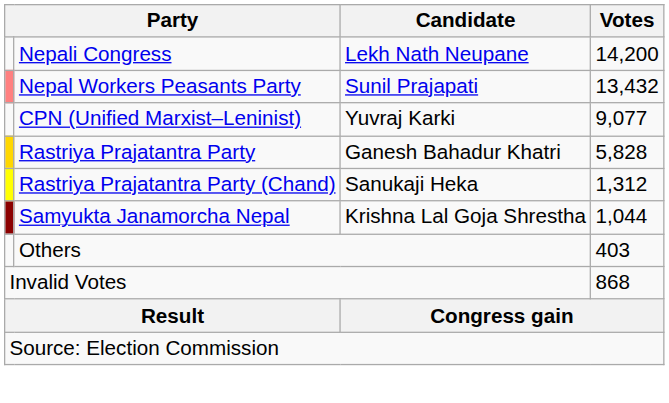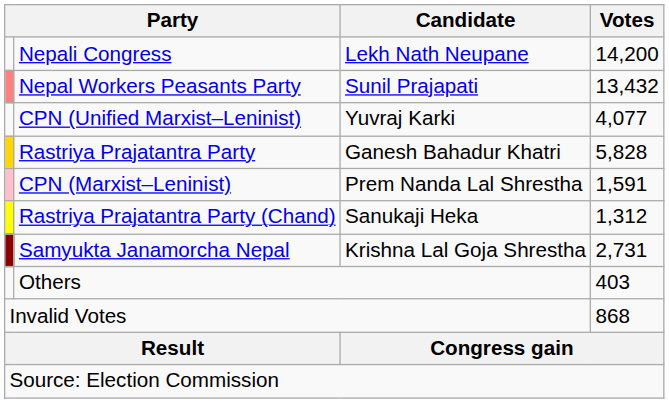(621, 119) 9,077 -> (621, 119) 4,077
+ row: (125, 184)
(621, 217) 1,044 -> (621, 250) 2,731
